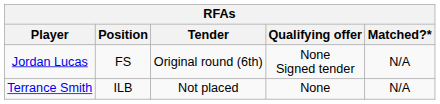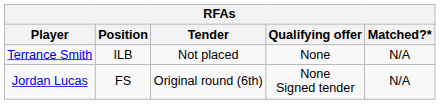rows swapped: (50, 61) <-> (50, 88)
